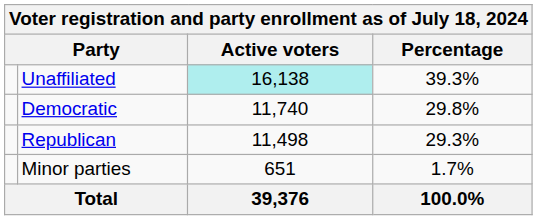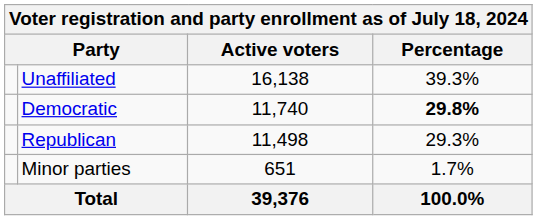(280, 79) paleturquoise background -> (280, 79) no background
(452, 109) normal -> (452, 109) bold
